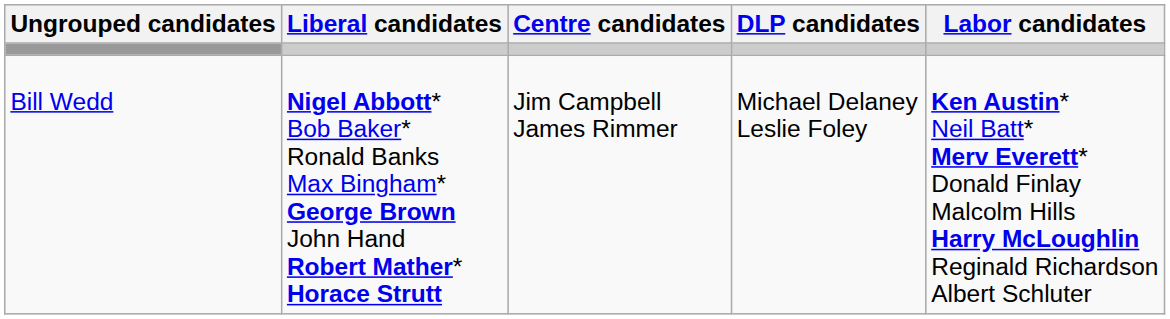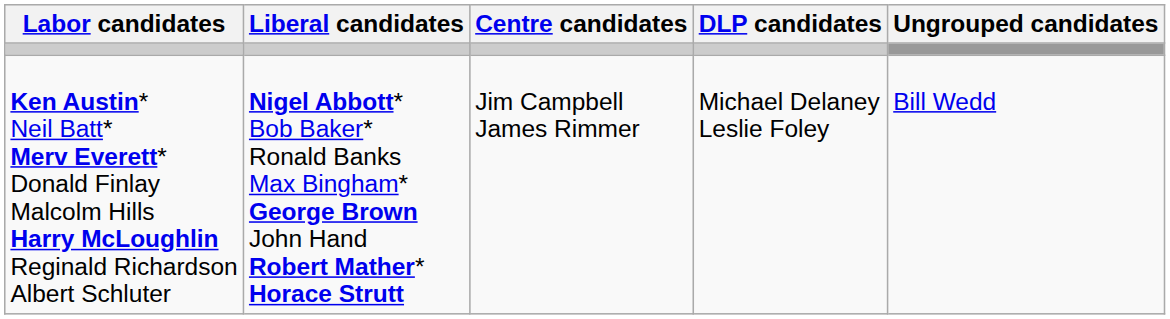columns swapped: (1045, 23) <-> (143, 23)
